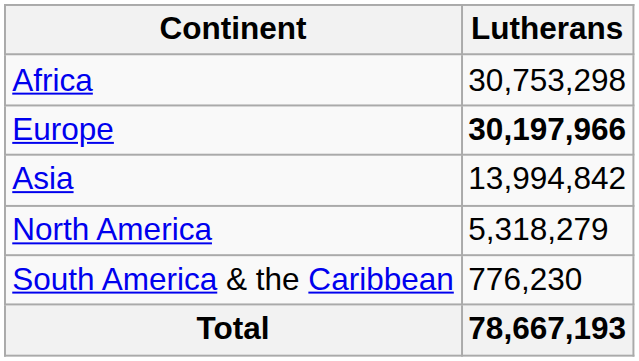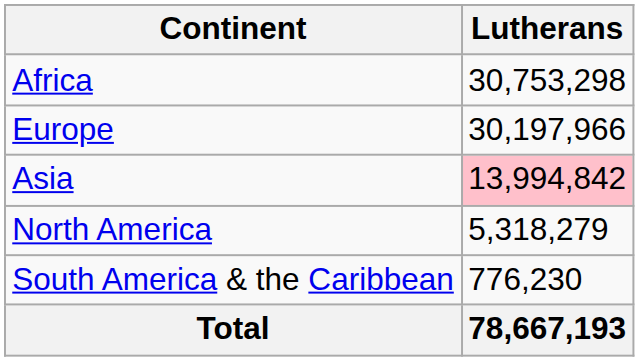(547, 129) bold -> (547, 129) normal
(547, 179) no background -> (547, 179) pink background
